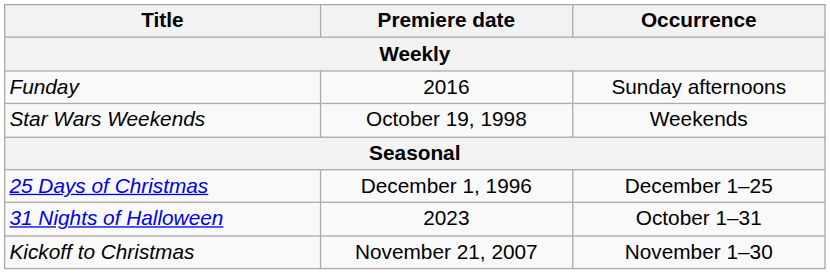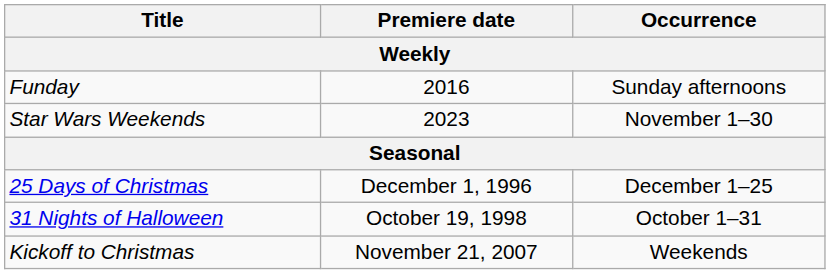(446, 119) October 19, 1998 -> (446, 119) 2023
(699, 119) Weekends -> (699, 119) November 1–30
(446, 218) 2023 -> (446, 218) October 19, 1998
(699, 251) November 1–30 -> (699, 251) Weekends
